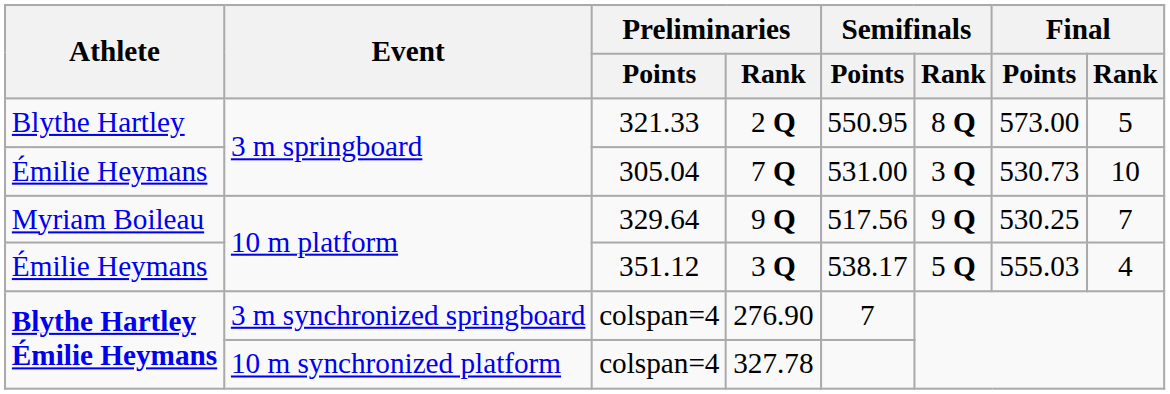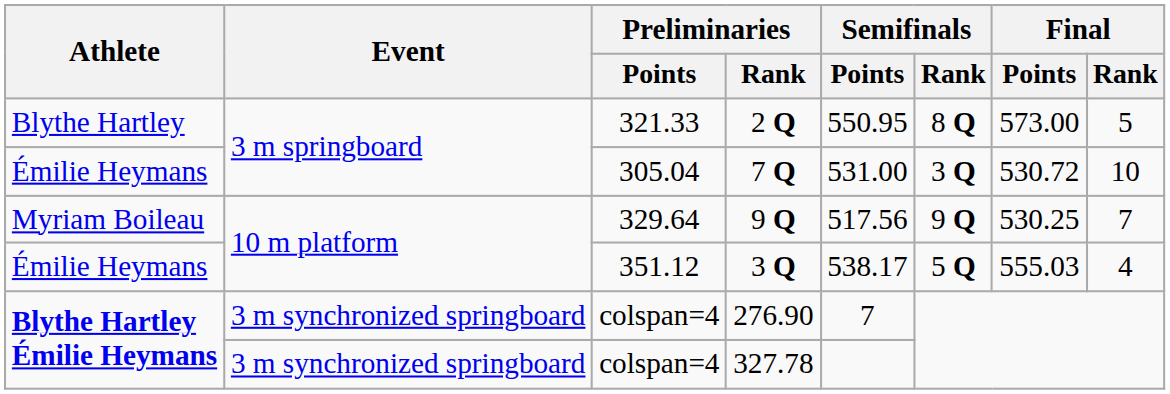(1039, 171) 530.73 -> (1039, 171) 530.72
(396, 363) 10 m synchronized platform -> (408, 363) 3 m synchronized springboard
